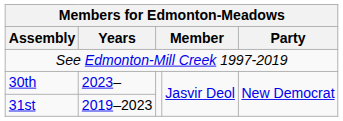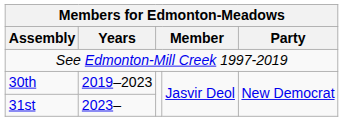(101, 82) 2023– -> (117, 82) 2019–2023
(117, 105) 2019–2023 -> (101, 105) 2023–
